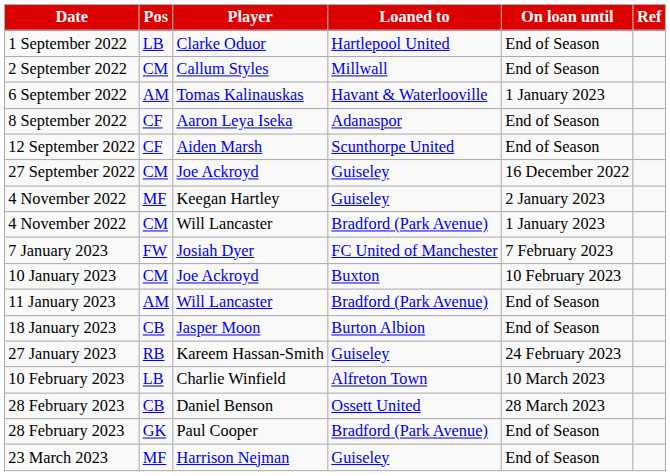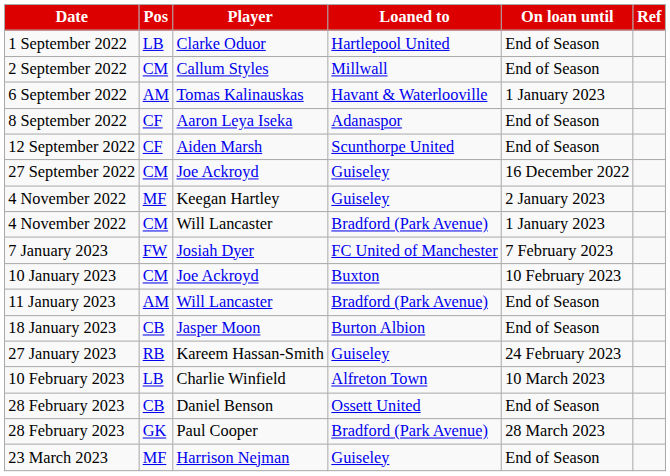(555, 405) 28 March 2023 -> (552, 405) End of Season
(552, 431) End of Season -> (555, 431) 28 March 2023
